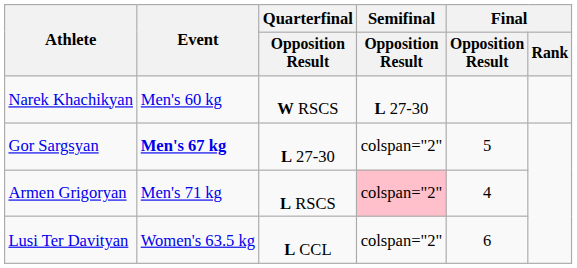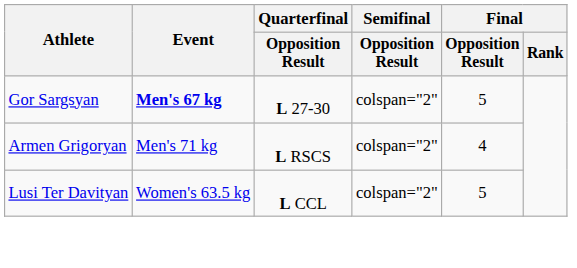- row: (71, 99)
(401, 193) pink background -> (397, 146) no background
(487, 240) 6 -> (482, 193) 5
